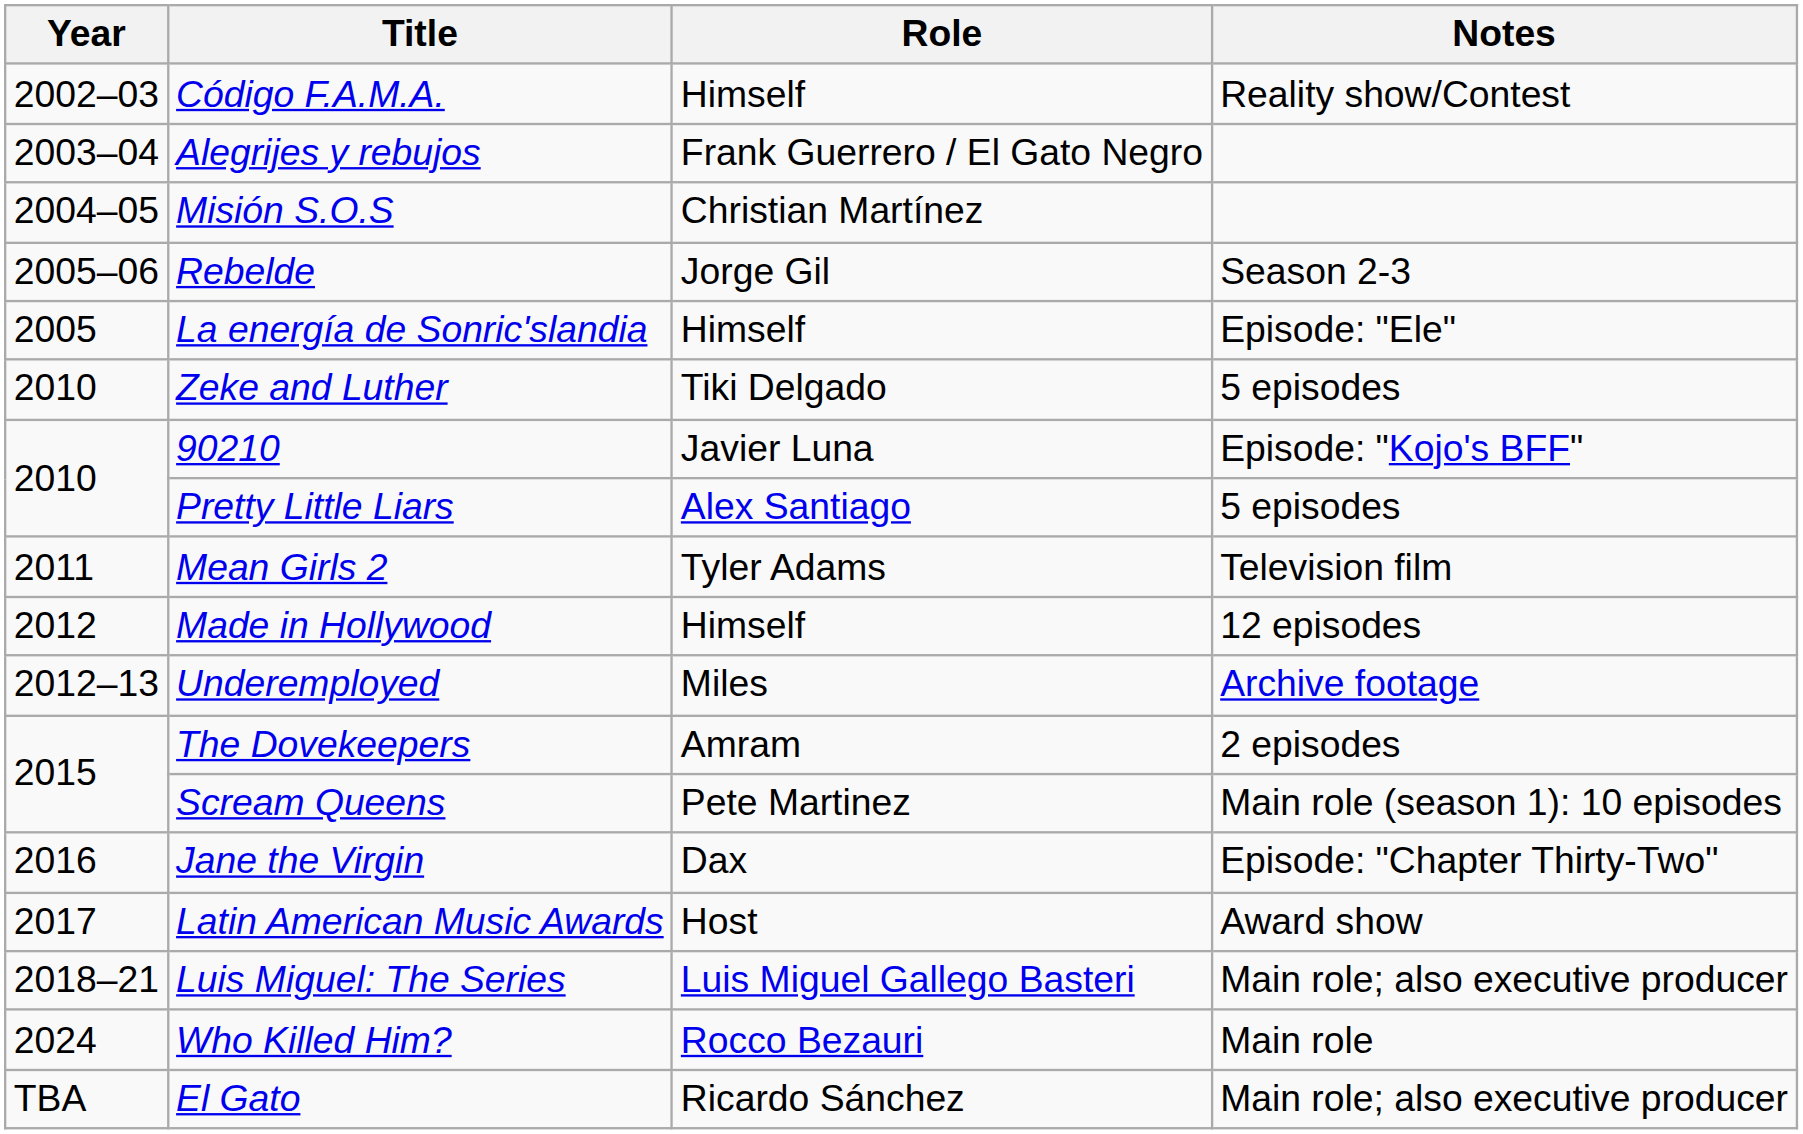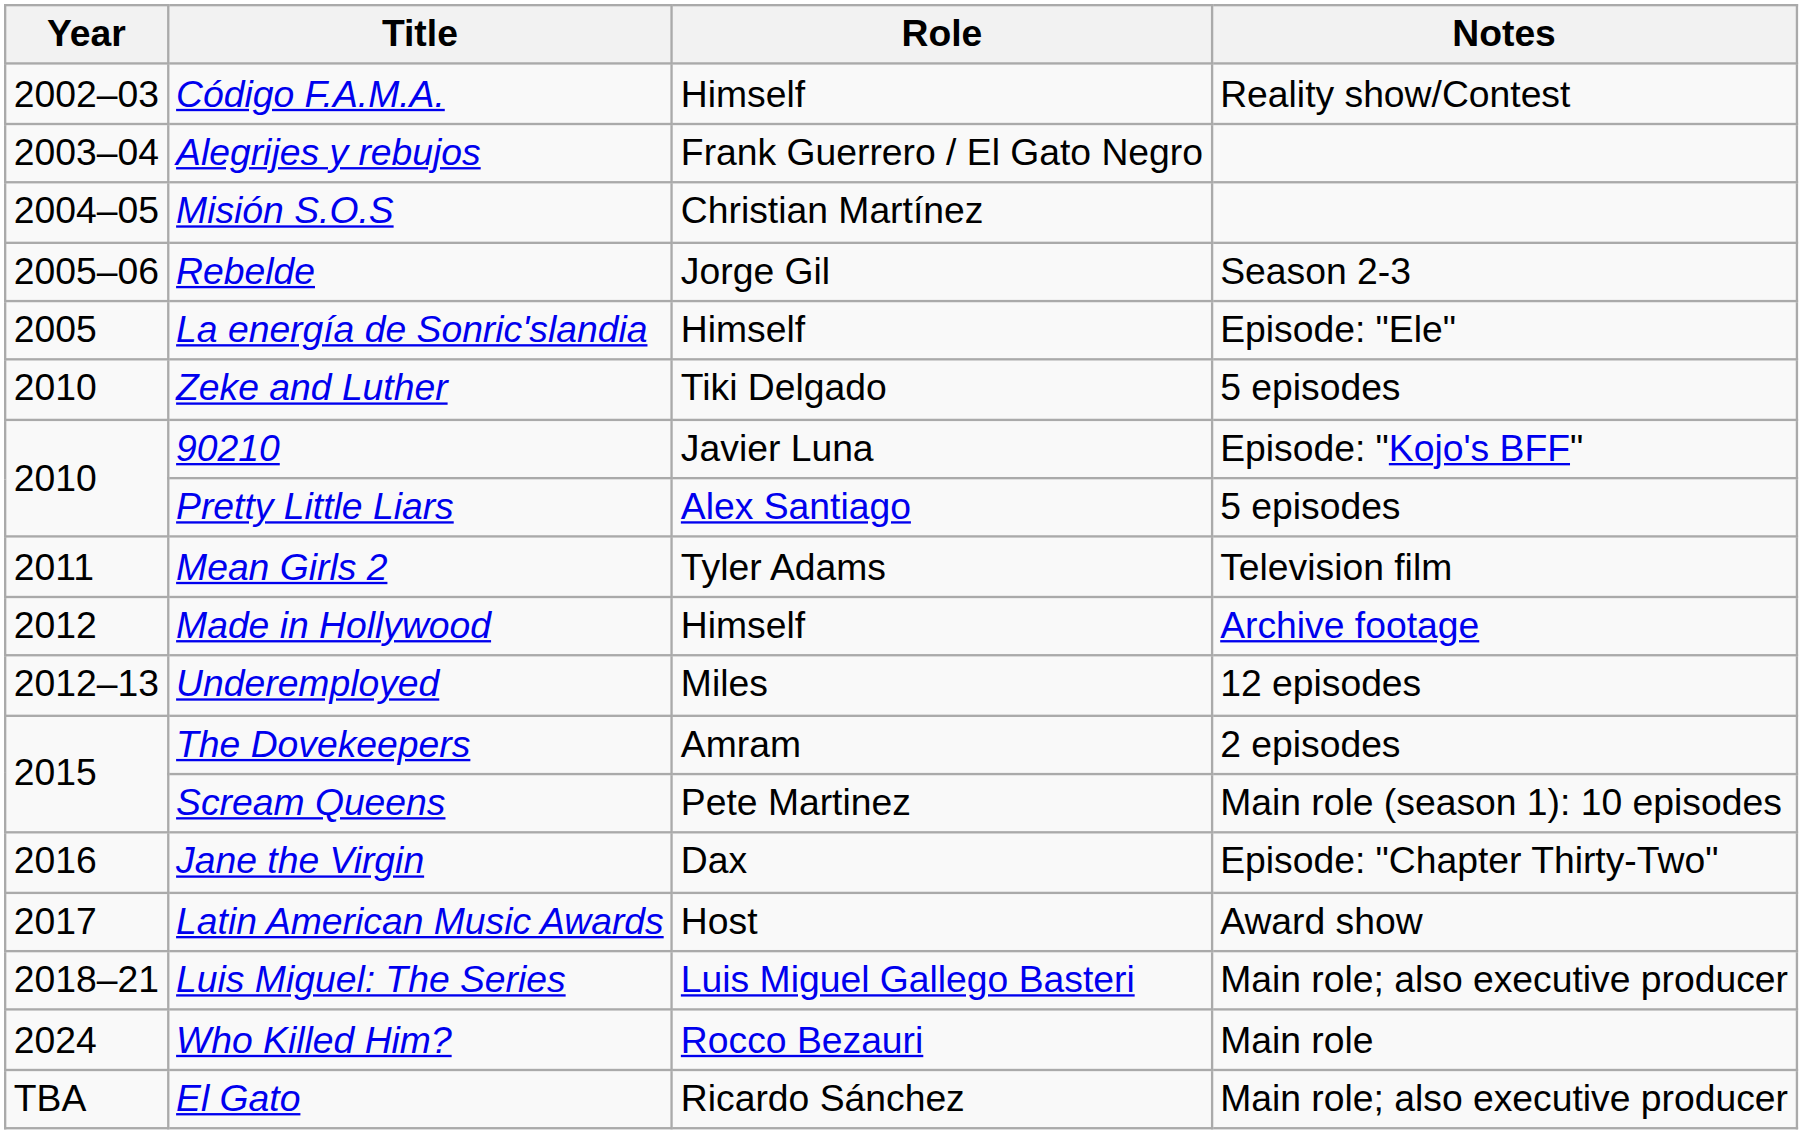(1321, 625) 12 episodes -> (1350, 625) Archive footage
(1350, 684) Archive footage -> (1321, 684) 12 episodes
